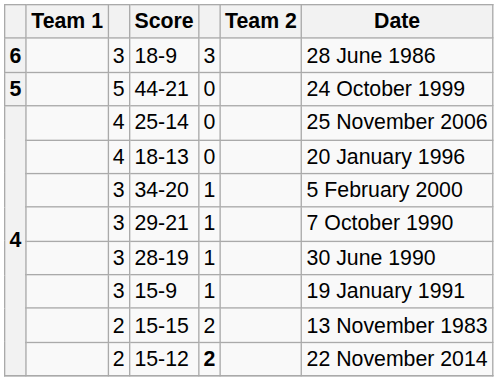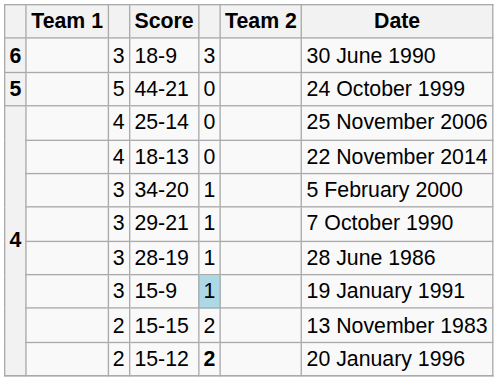(371, 55) 28 June 1986 -> (371, 55) 30 June 1990
(386, 156) 20 January 1996 -> (397, 156) 22 November 2014
(371, 257) 30 June 1990 -> (371, 257) 28 June 1986
(209, 291) no background -> (209, 291) lightblue background
(397, 358) 22 November 2014 -> (386, 358) 20 January 1996
